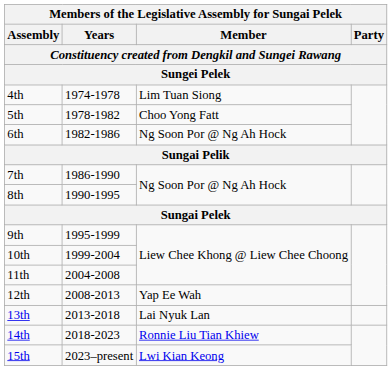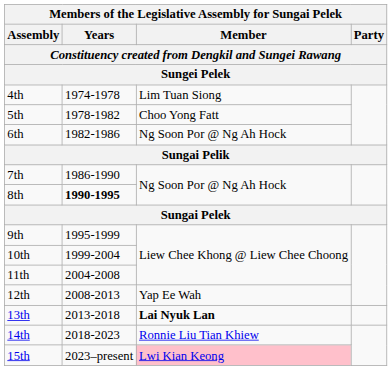(92, 194) normal -> (92, 194) bold
(174, 315) normal -> (177, 315) bold
(182, 355) no background -> (182, 355) pink background
